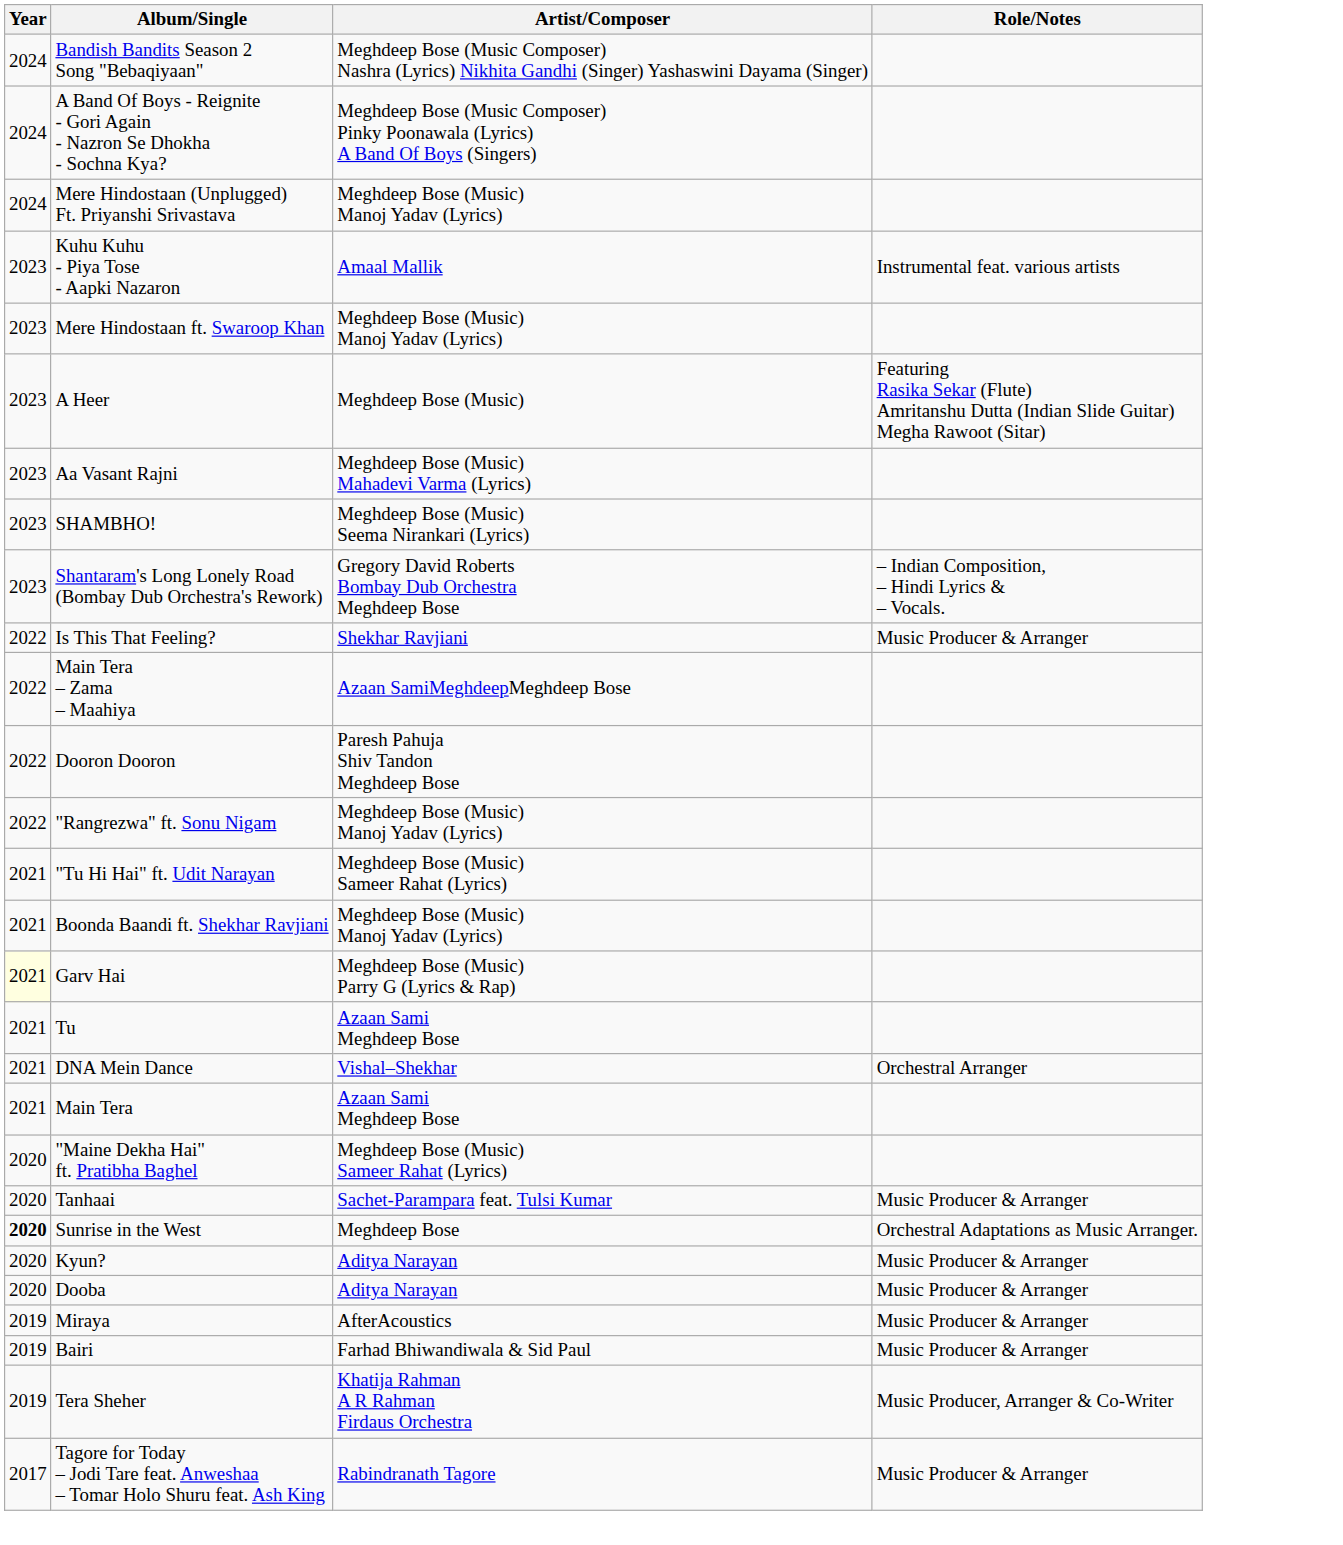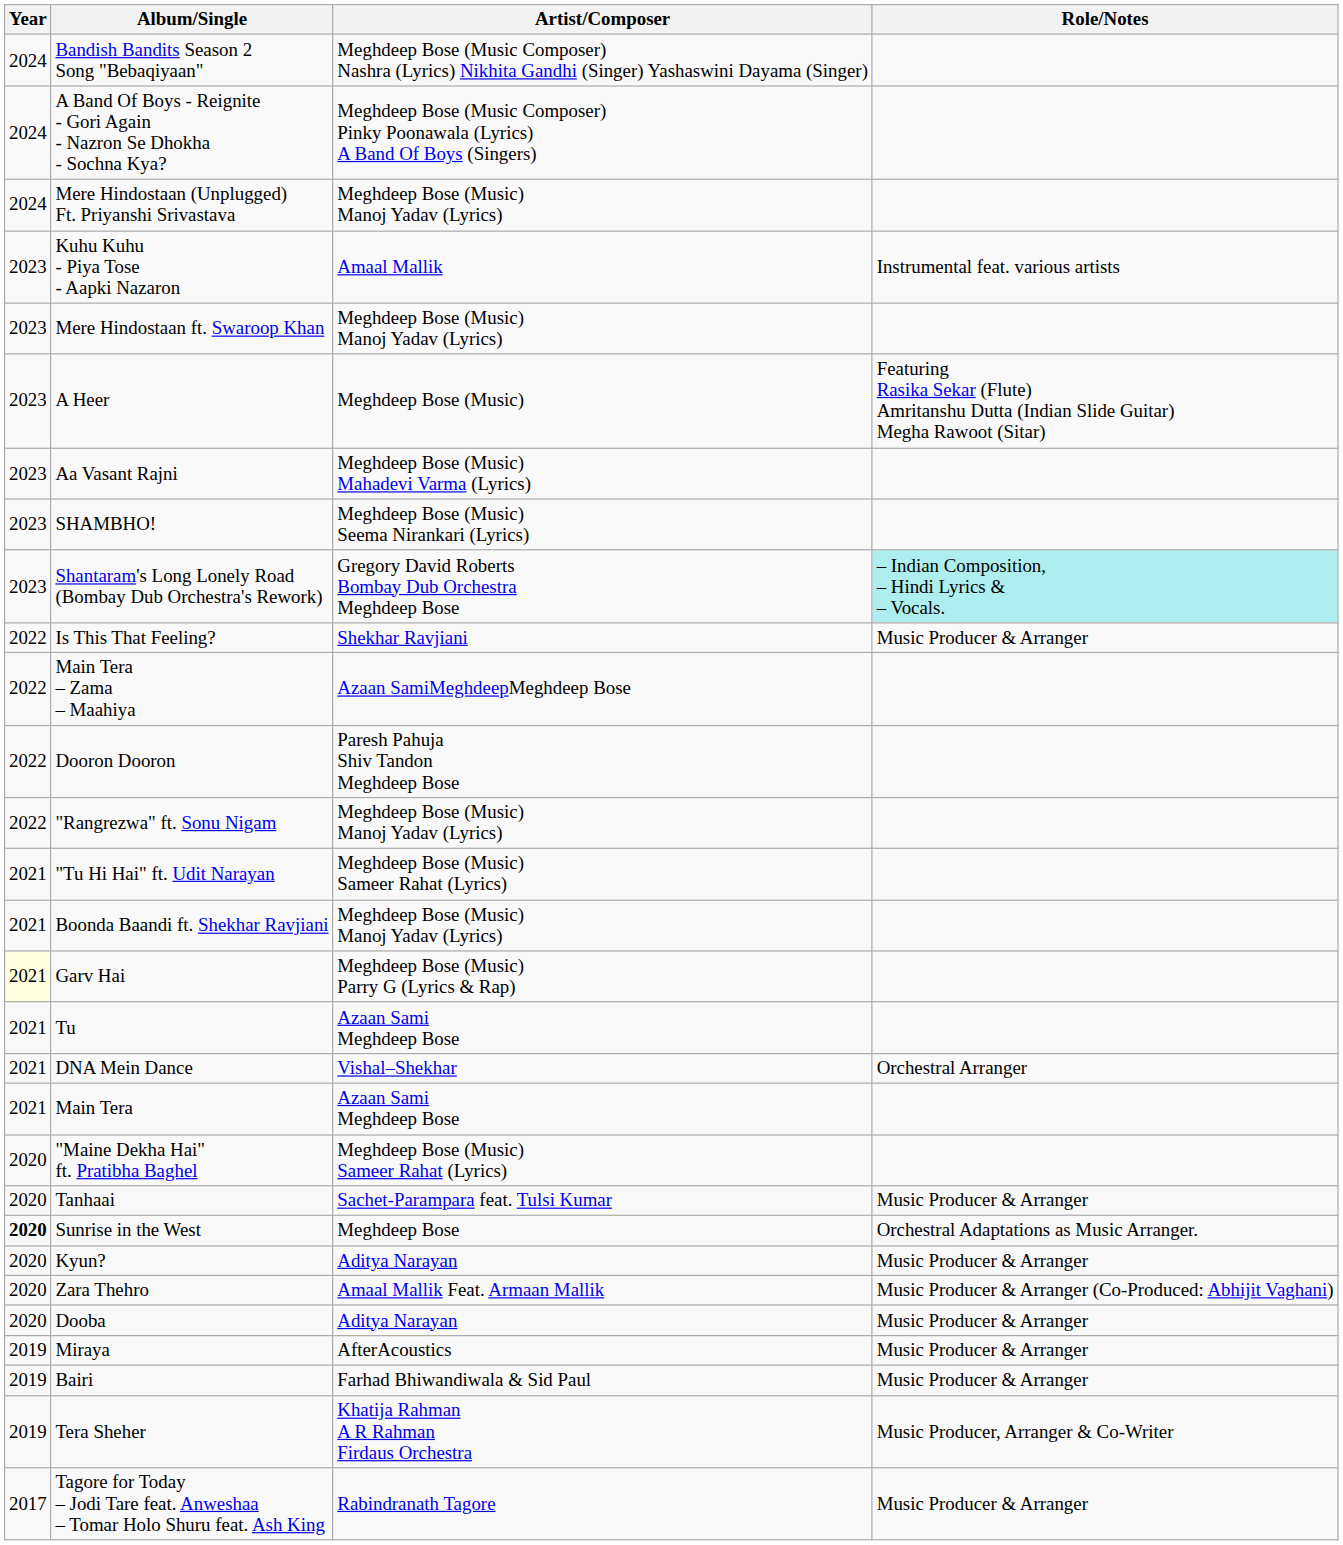(961, 586) no background -> (961, 586) paleturquoise background
+ row: (102, 1290)
